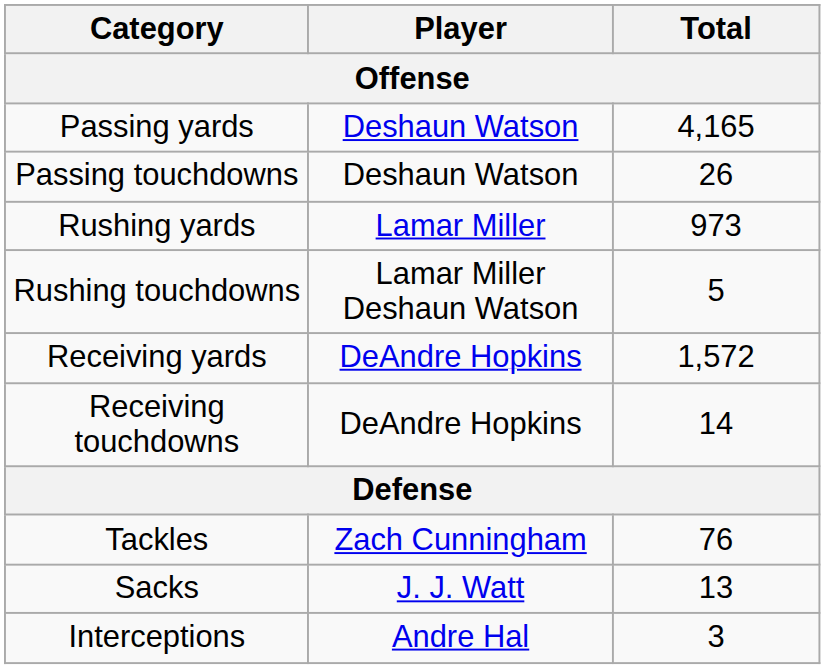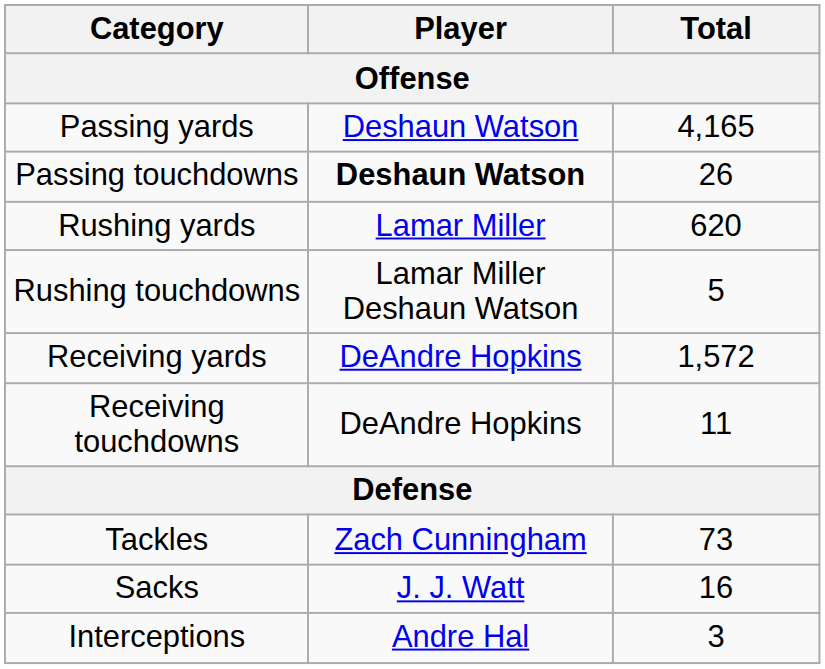(461, 175) normal -> (461, 175) bold
(716, 224) 973 -> (716, 224) 620
(716, 423) 14 -> (716, 423) 11
(716, 539) 76 -> (716, 539) 73
(716, 588) 13 -> (716, 588) 16
